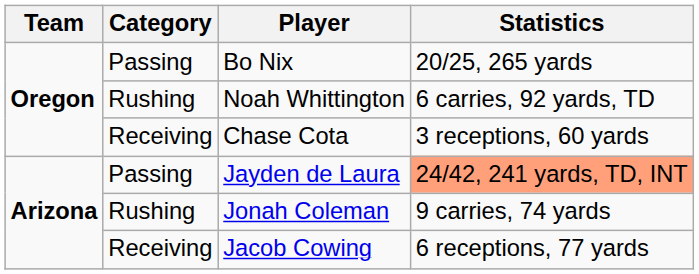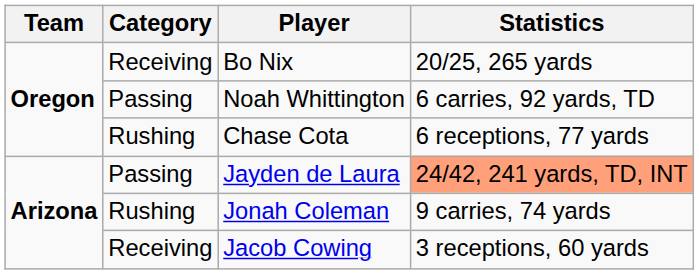(150, 61) Passing -> (160, 61) Receiving
(152, 99) Rushing -> (150, 99) Passing
(160, 136) Receiving -> (152, 136) Rushing
(532, 136) 3 receptions, 60 yards -> (532, 136) 6 receptions, 77 yards
(532, 249) 6 receptions, 77 yards -> (532, 249) 3 receptions, 60 yards
